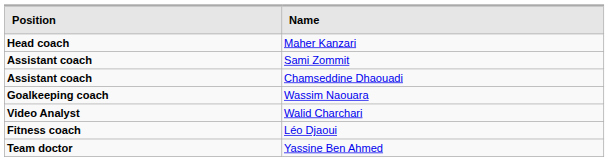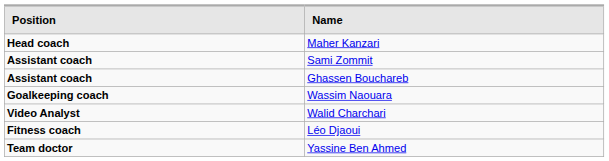+ row: (358, 78)
- row: (343, 78)
